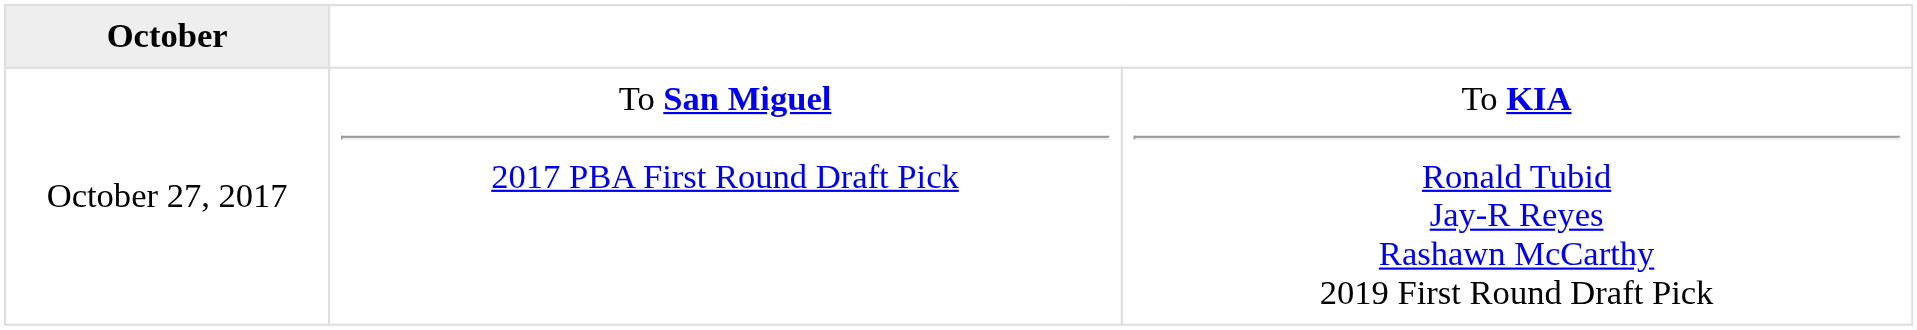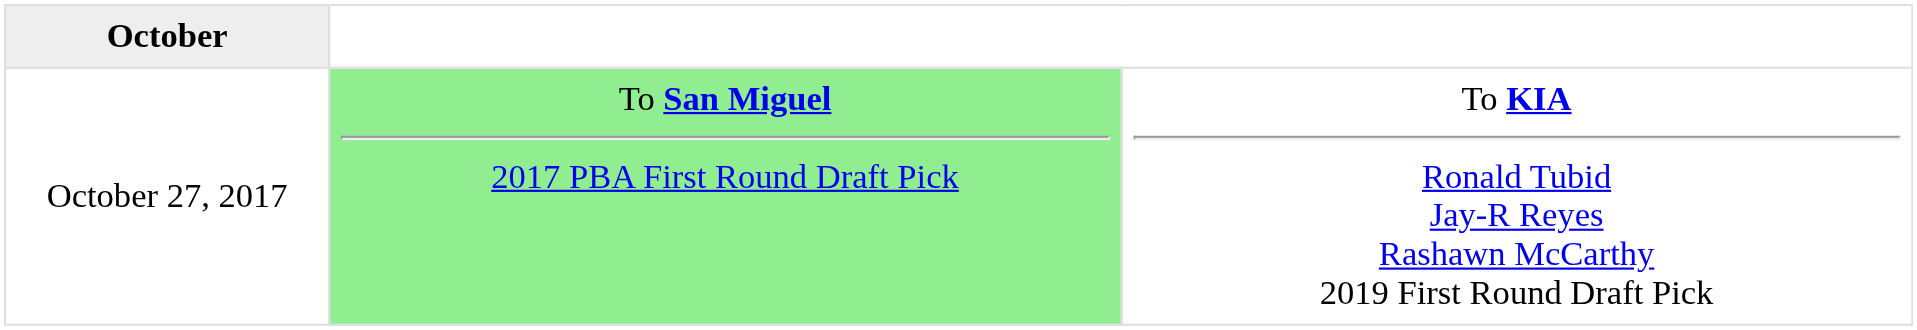(725, 137) no background -> (725, 137) lightgreen background
